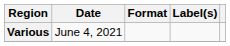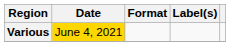(88, 32) no background -> (88, 32) gold background
